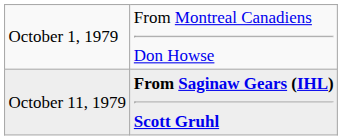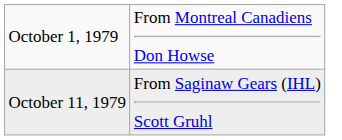(234, 102) bold -> (227, 102) normal
